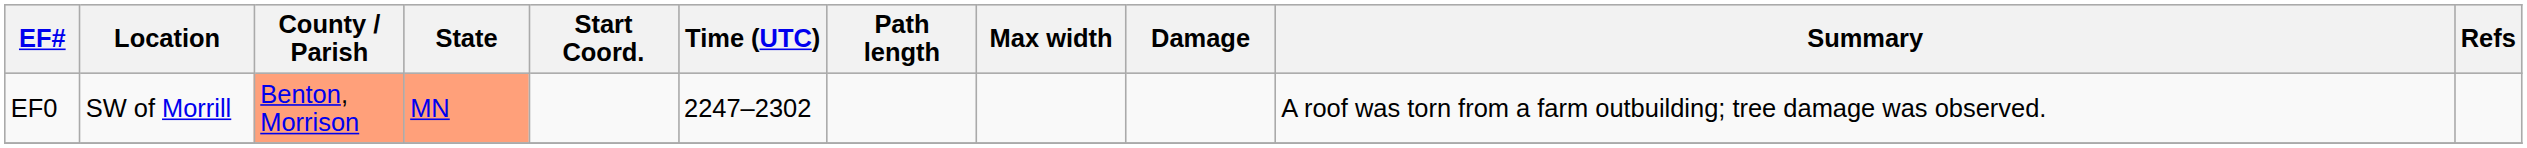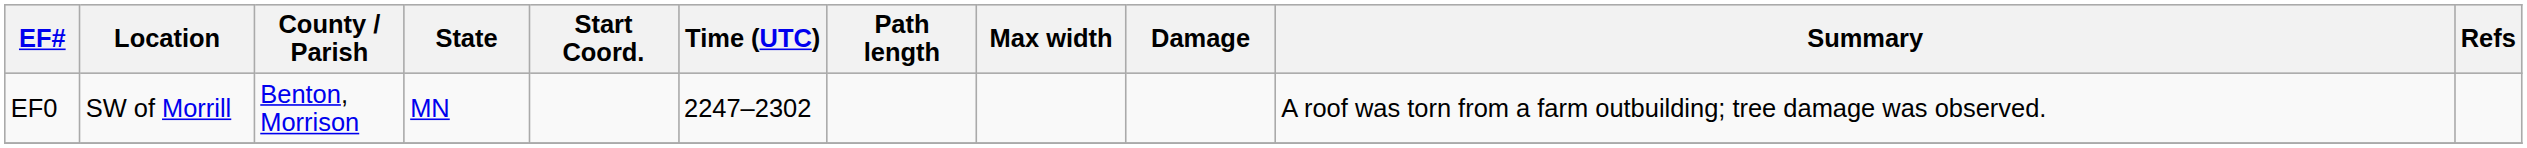(310, 107) lightsalmon background -> (310, 107) no background
(430, 107) lightsalmon background -> (430, 107) no background
